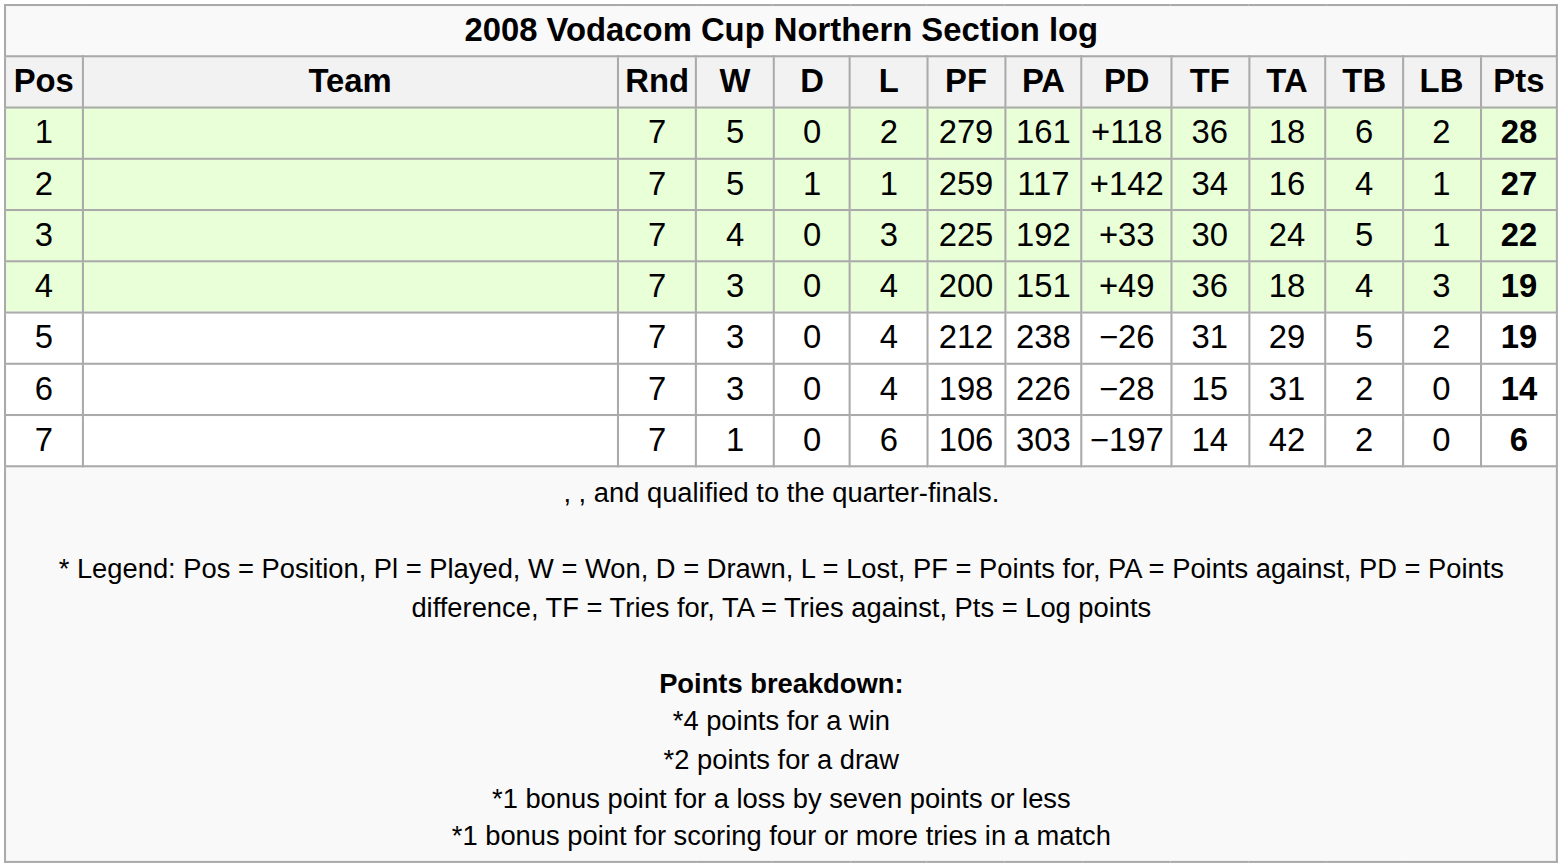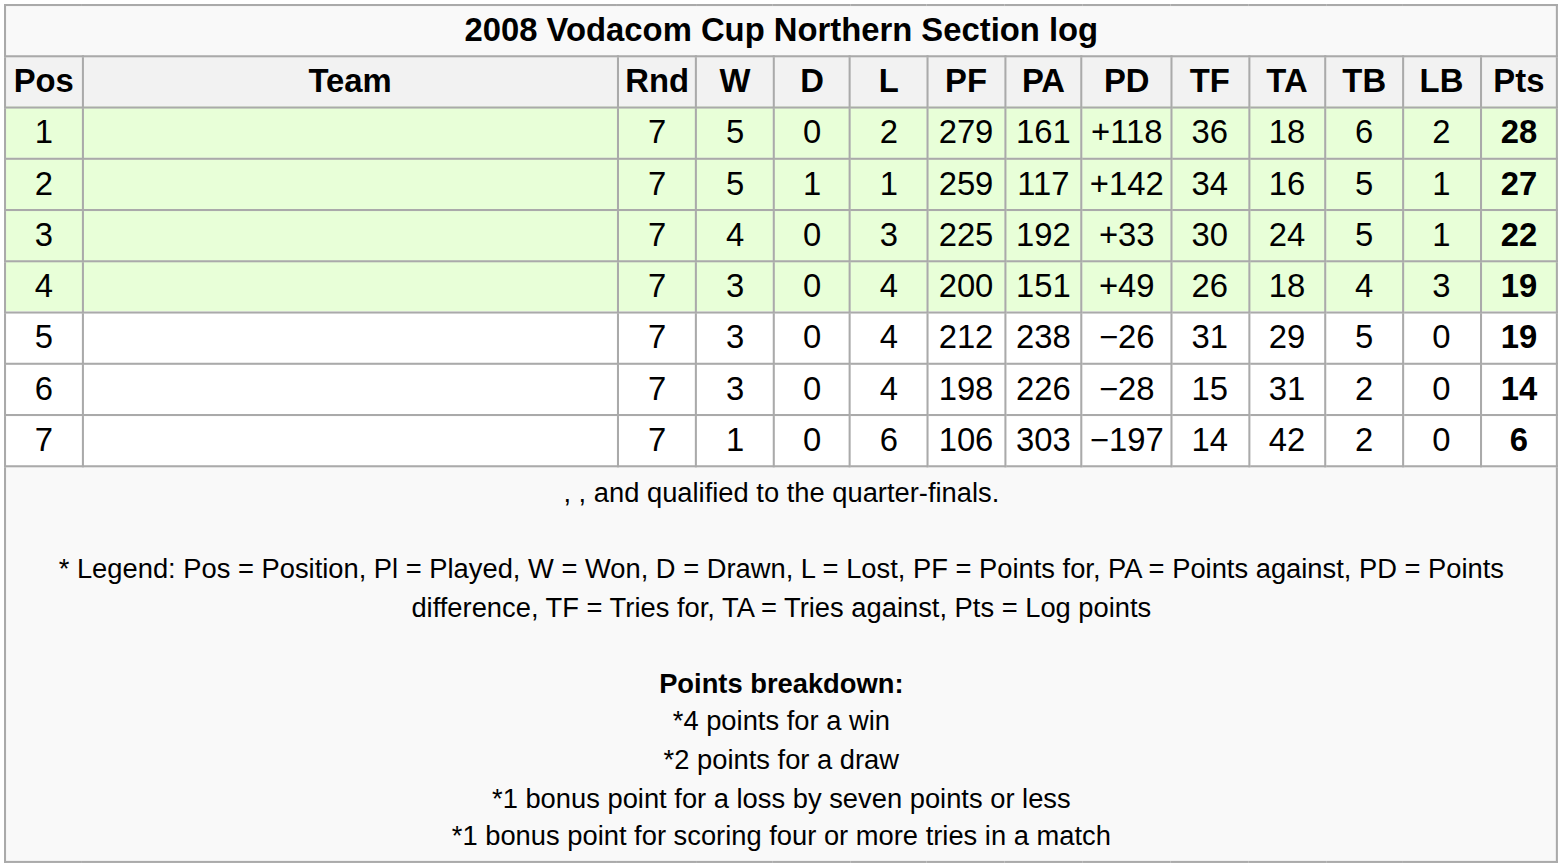(1364, 184) 4 -> (1364, 184) 5
(1210, 286) 36 -> (1210, 286) 26
(1441, 337) 2 -> (1441, 337) 0
